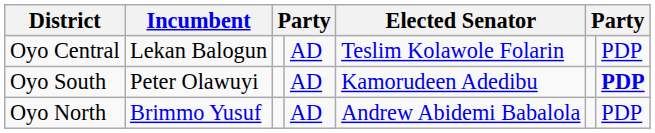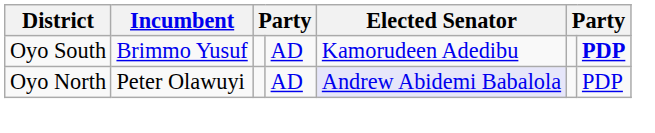- row: (65, 51)
(194, 82) Peter Olawuyi -> (182, 51) Brimmo Yusuf
(196, 113) Brimmo Yusuf -> (181, 82) Peter Olawuyi
(461, 113) no background -> (441, 82) lavender background
